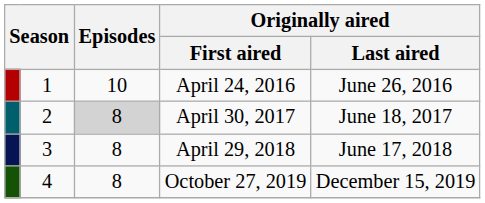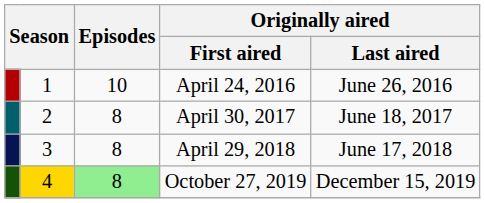(117, 117) lightgrey background -> (117, 117) no background
(47, 181) no background -> (47, 181) gold background
(117, 181) no background -> (117, 181) lightgreen background
